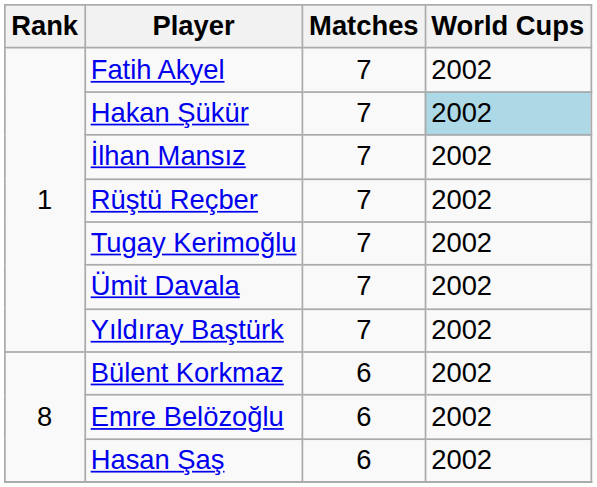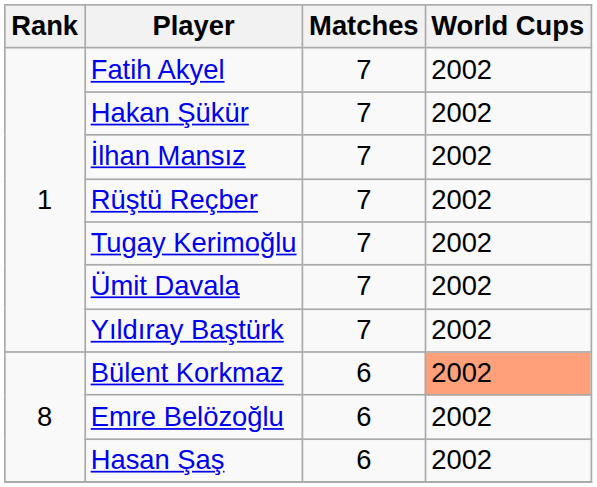(462, 112) lightblue background -> (462, 112) no background
(462, 373) no background -> (462, 373) lightsalmon background
